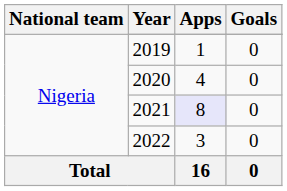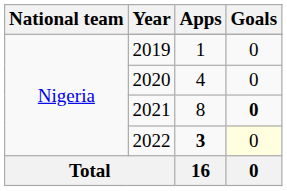(201, 110) lavender background -> (201, 110) no background
(254, 110) normal -> (254, 110) bold
(201, 140) normal -> (201, 140) bold
(254, 140) no background -> (254, 140) lightyellow background
